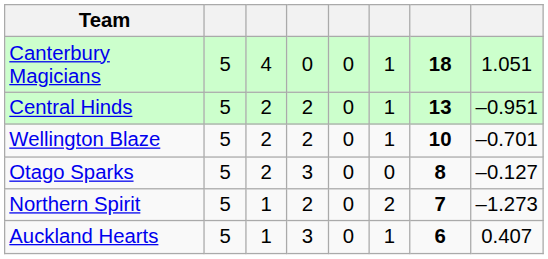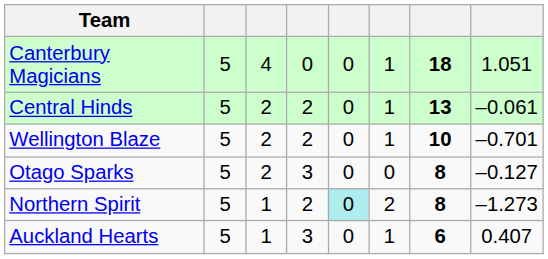(507, 107) –0.951 -> (507, 107) –0.061
(348, 204) no background -> (348, 204) paleturquoise background
(440, 204) 7 -> (440, 204) 8
